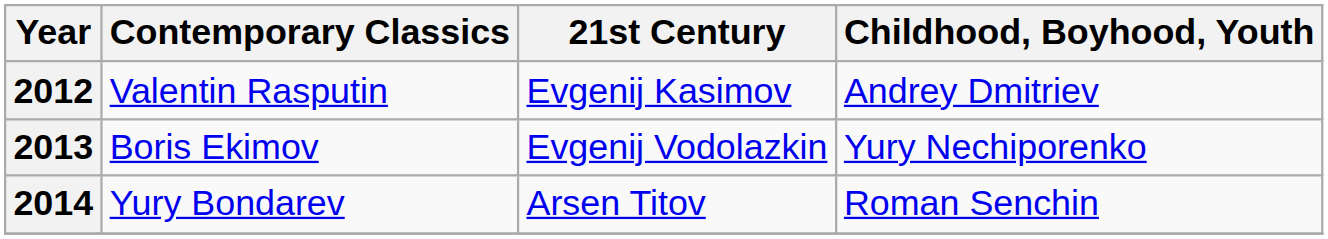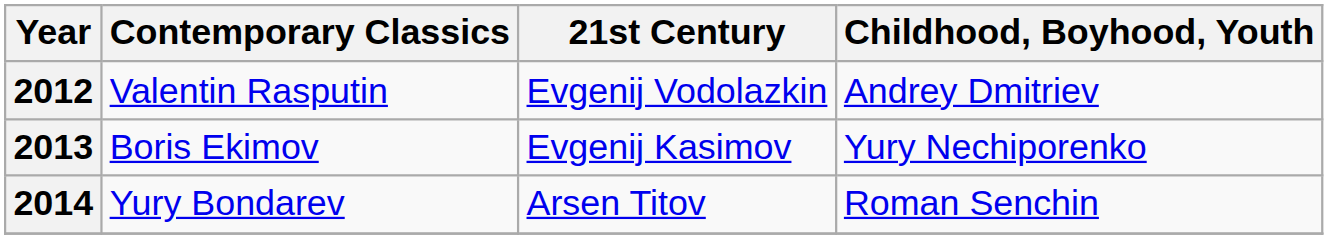(659, 89) Evgenij Kasimov -> (677, 89) Evgenij Vodolazkin
(677, 146) Evgenij Vodolazkin -> (659, 146) Evgenij Kasimov
